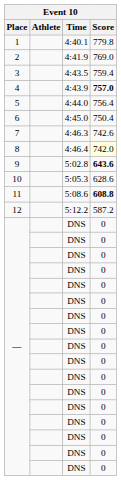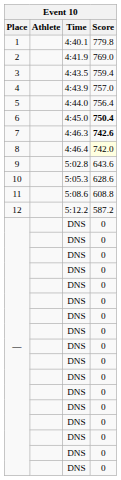(103, 88) bold -> (103, 88) normal
(103, 118) normal -> (103, 118) bold
(103, 134) normal -> (103, 134) bold
(103, 164) bold -> (103, 164) normal
(103, 194) bold -> (103, 194) normal
